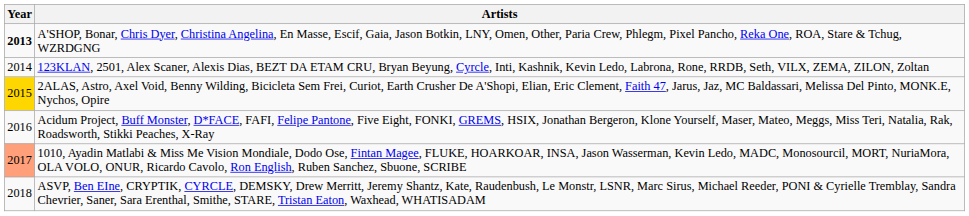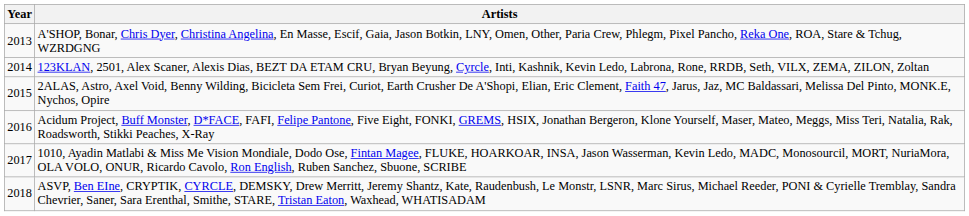(20, 40) bold -> (20, 40) normal
(20, 93) gold background -> (20, 93) no background
(20, 160) lightsalmon background -> (20, 160) no background
